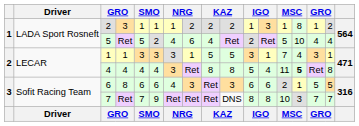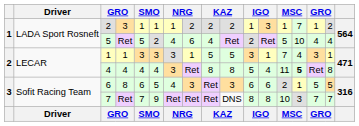(299, 26) 8 -> (299, 26) 7
(156, 84) 6 -> (156, 84) 5
